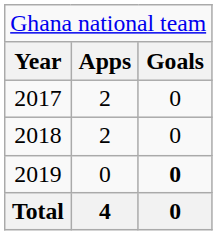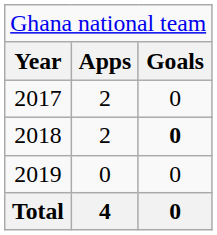(175, 135) normal -> (175, 135) bold
(175, 173) bold -> (175, 173) normal
